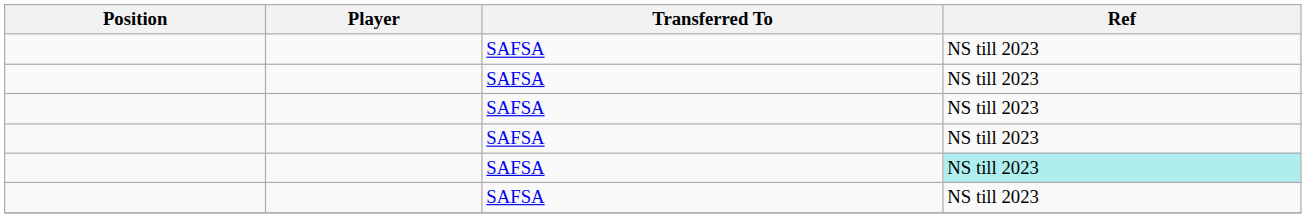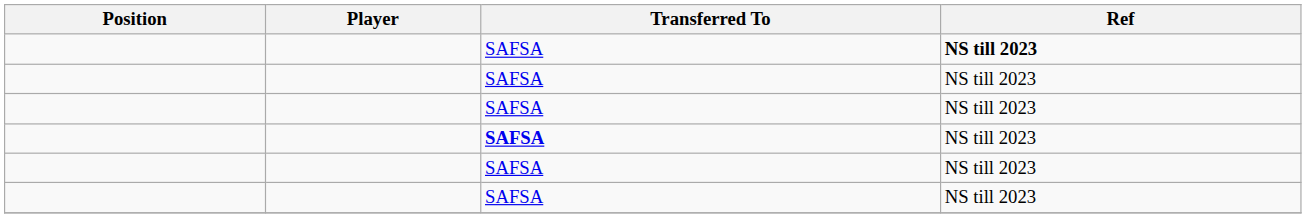(993, 49) normal -> (991, 49) bold
(516, 138) normal -> (515, 138) bold
(993, 167) paleturquoise background -> (990, 167) no background
